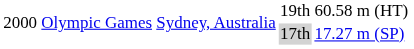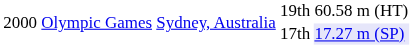(295, 34) lightgrey background -> (295, 34) no background
(359, 34) no background -> (359, 34) lavender background
